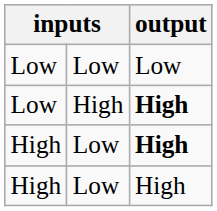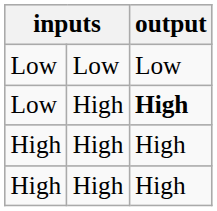(96, 144) Low -> (98, 144) High
(162, 144) bold -> (160, 144) normal
(96, 184) Low -> (98, 184) High
